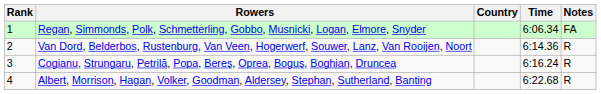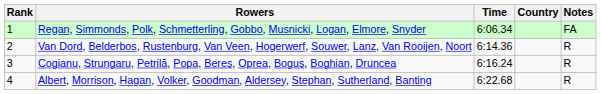columns swapped: (497, 13) <-> (541, 13)
